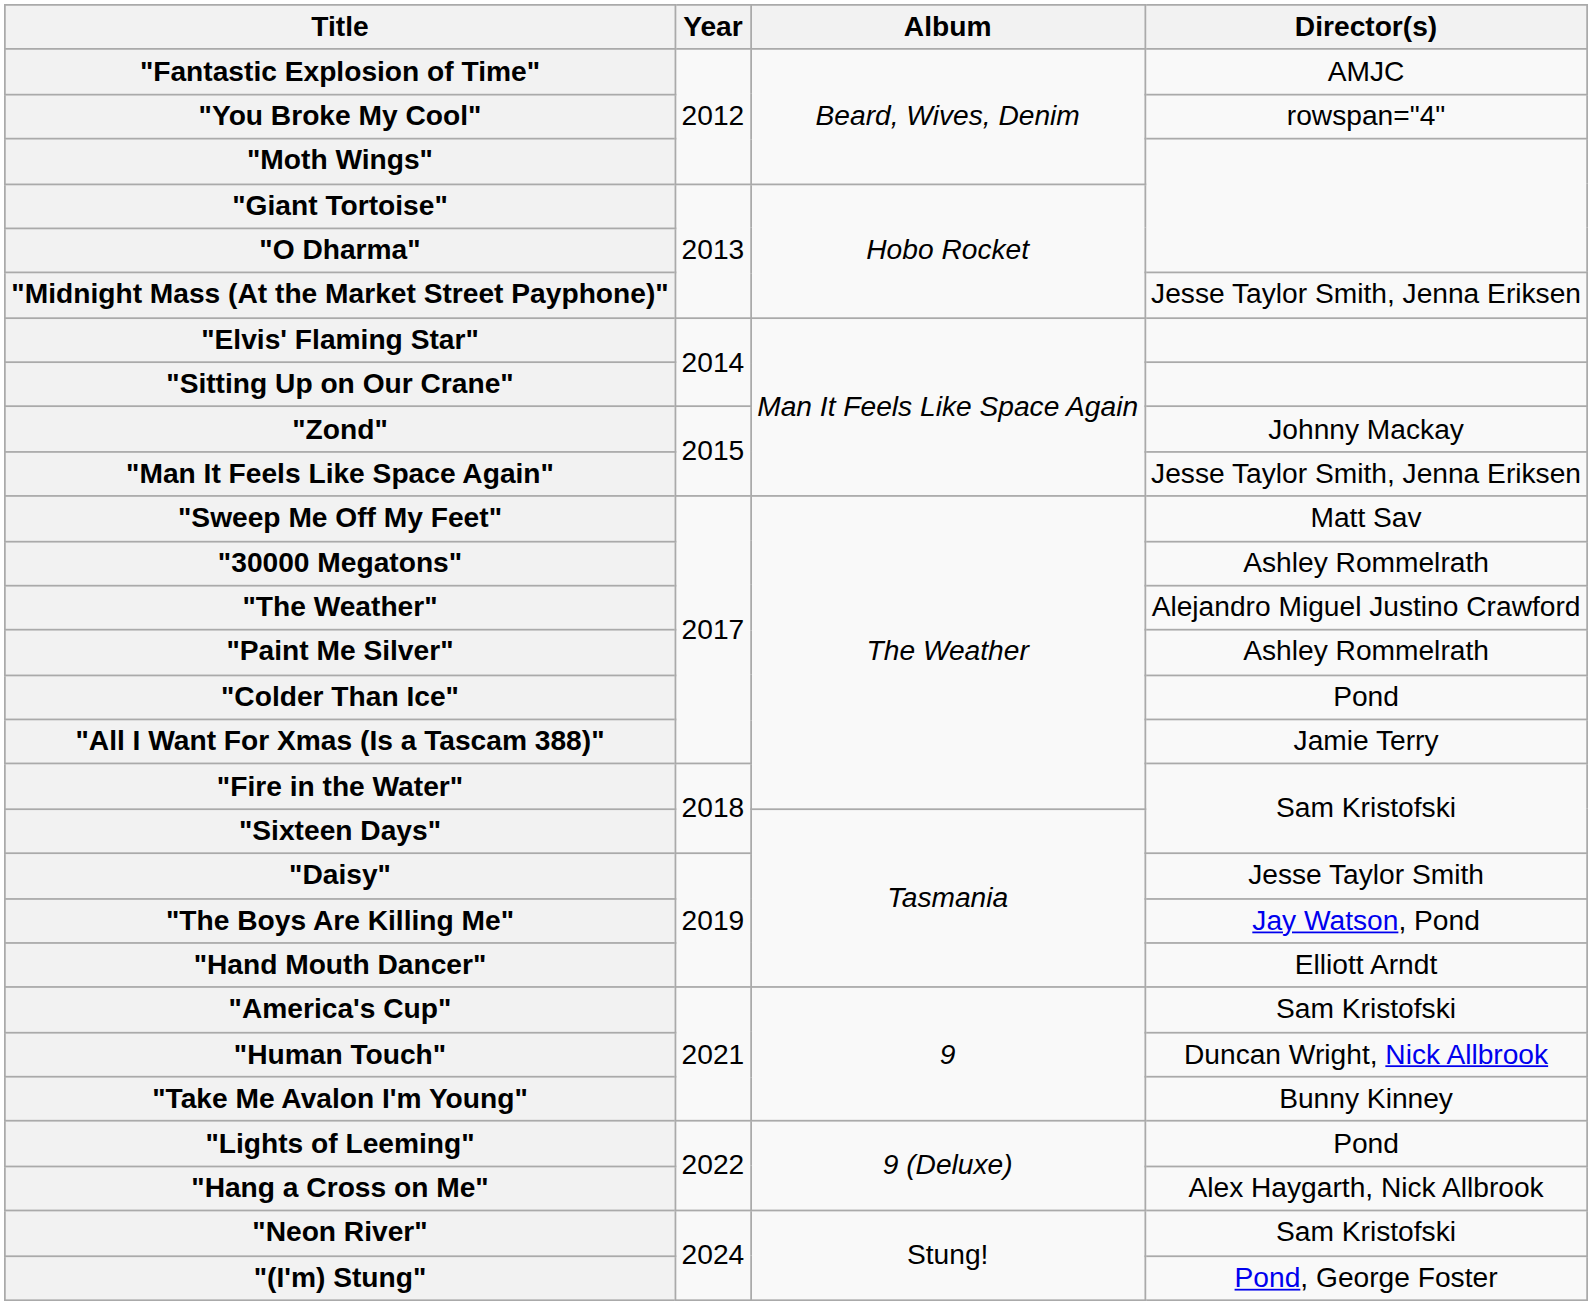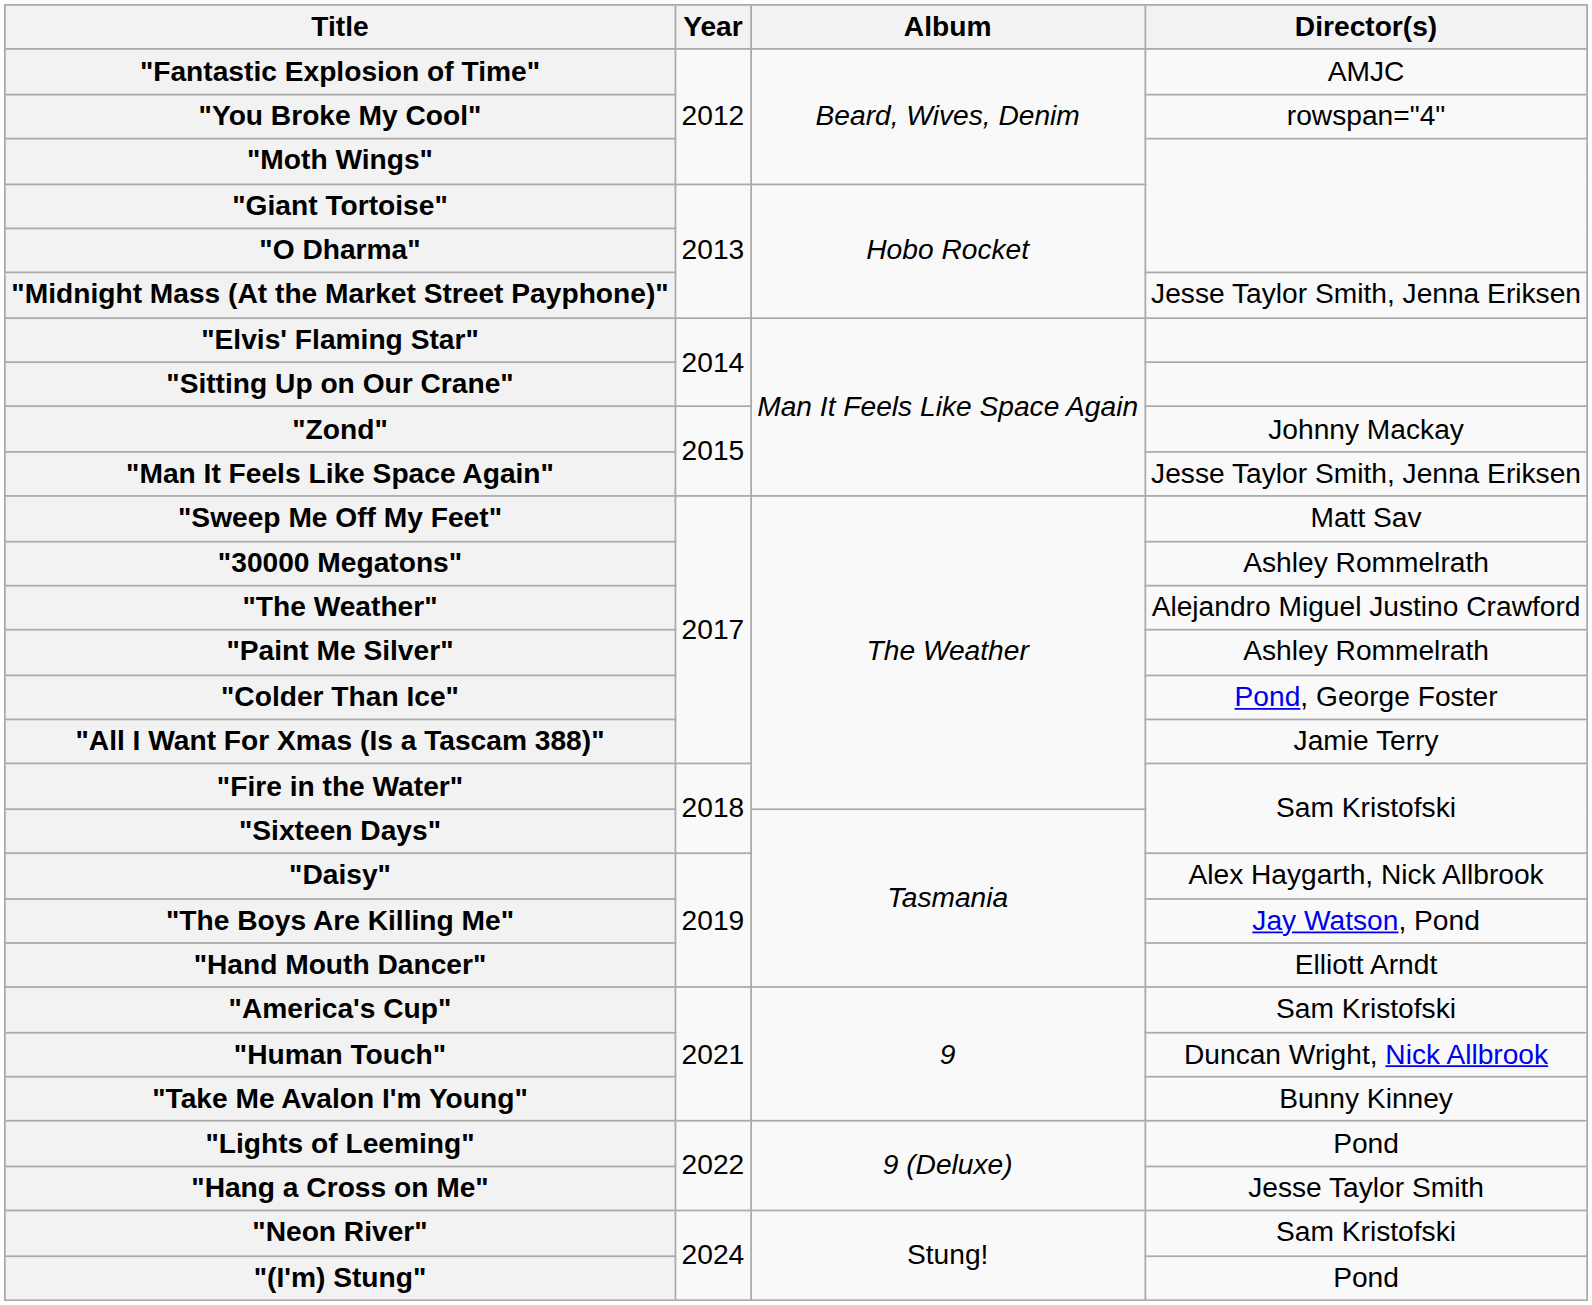(1366, 696) Pond -> (1366, 696) Pond, George Foster
(1366, 875) Jesse Taylor Smith -> (1366, 875) Alex Haygarth, Nick Allbrook
(1366, 1187) Alex Haygarth, Nick Allbrook -> (1366, 1187) Jesse Taylor Smith
(1366, 1277) Pond, George Foster -> (1366, 1277) Pond
